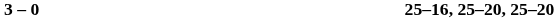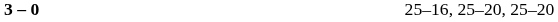(479, 9) bold -> (479, 9) normal
